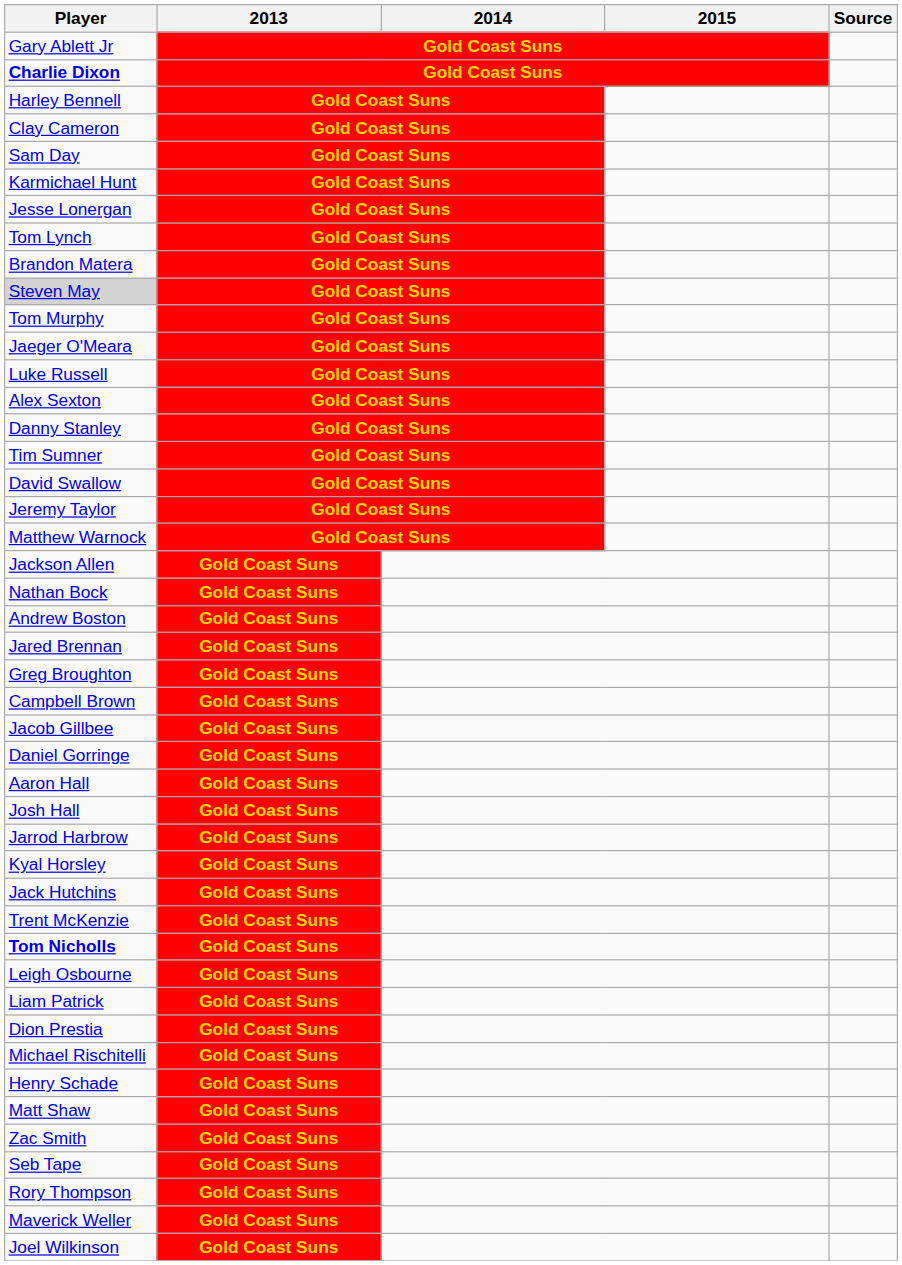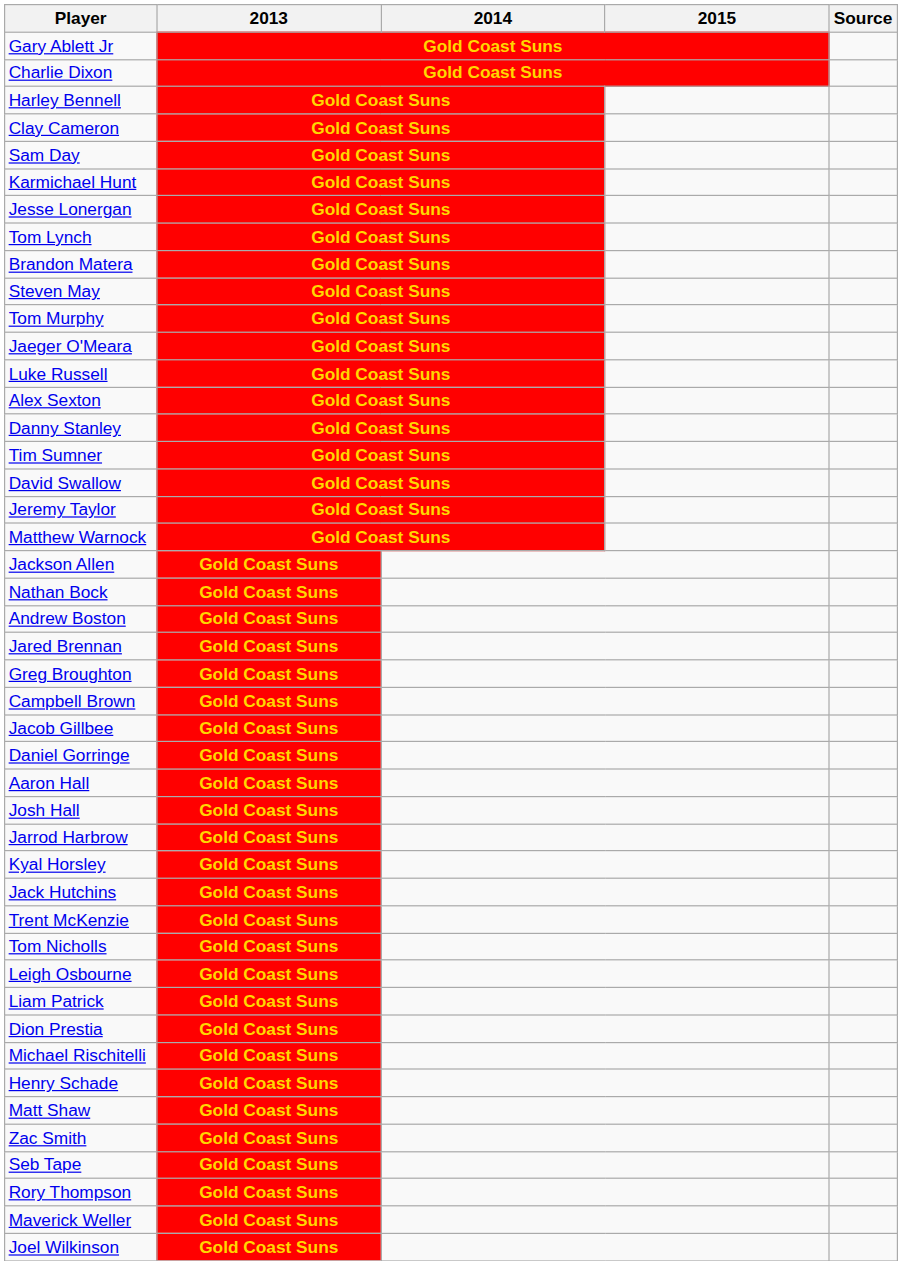(64, 73) bold -> (60, 73) normal
(54, 292) lightgrey background -> (54, 292) no background
(62, 947) bold -> (58, 947) normal
